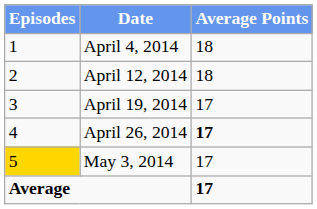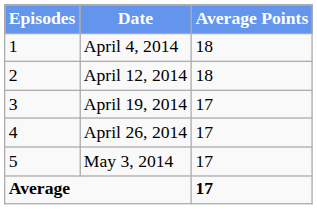(204, 132) bold -> (204, 132) normal
(13, 161) gold background -> (13, 161) no background
